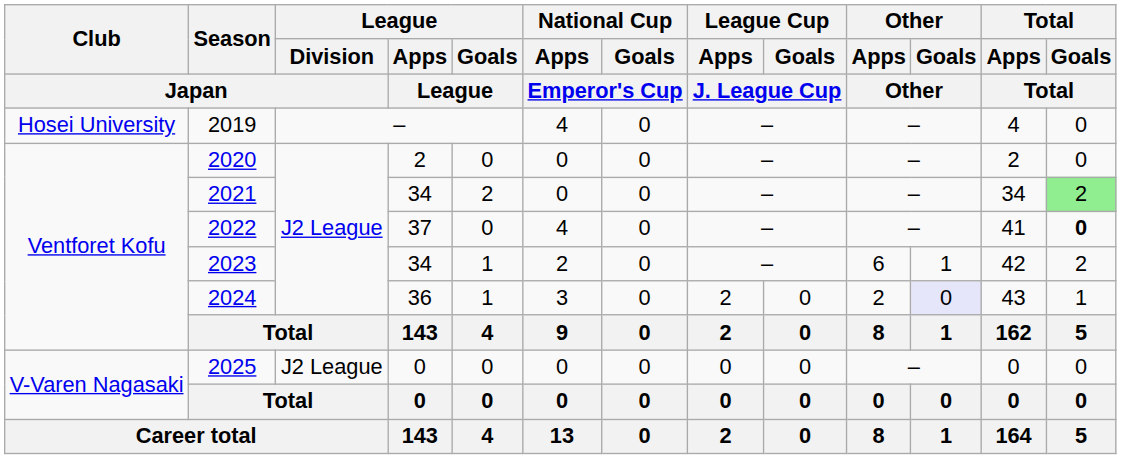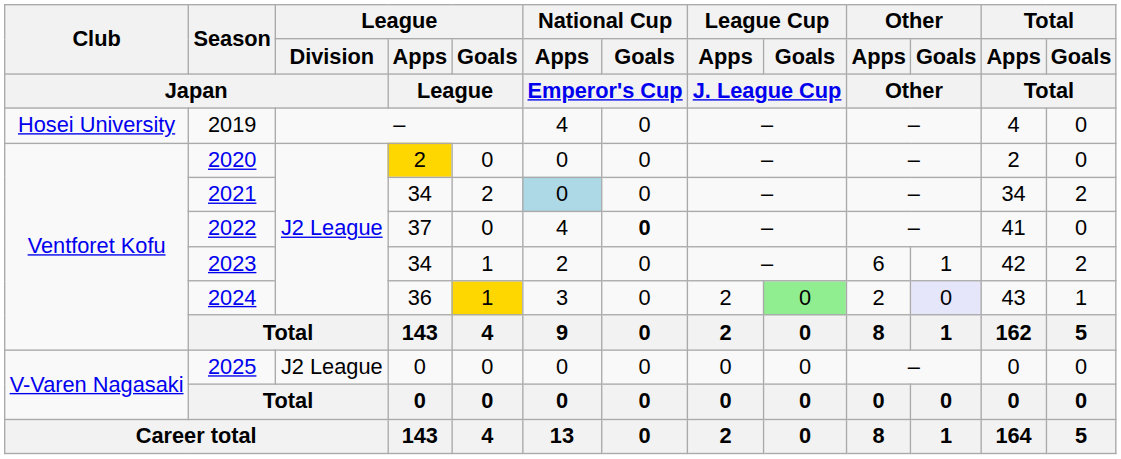(420, 159) no background -> (420, 159) gold background
(562, 194) no background -> (562, 194) lightblue background
(1081, 194) lightgreen background -> (1081, 194) no background
(645, 228) normal -> (645, 228) bold
(1081, 228) bold -> (1081, 228) normal
(487, 297) no background -> (487, 297) gold background
(805, 297) no background -> (805, 297) lightgreen background
